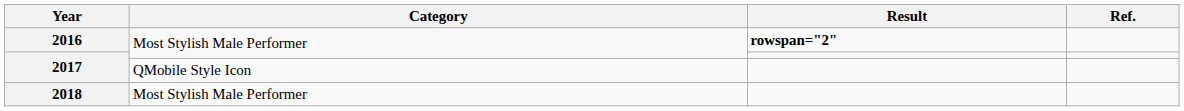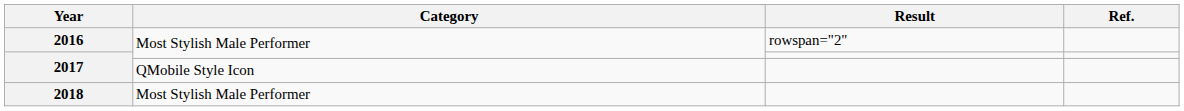(794, 39) bold -> (808, 39) normal
